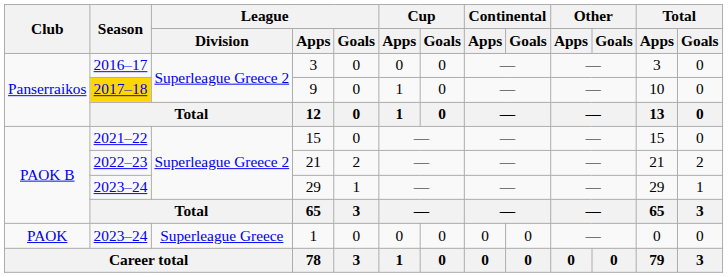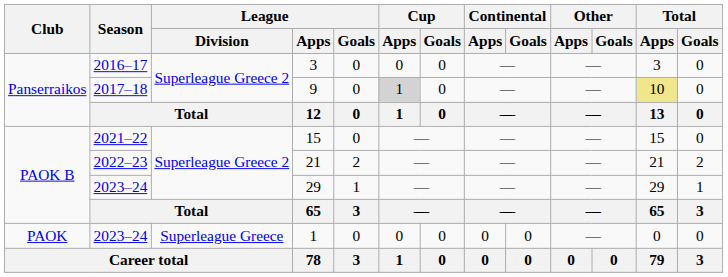(120, 89) gold background -> (120, 89) no background
(399, 89) no background -> (399, 89) lightgrey background
(657, 89) no background -> (657, 89) khaki background
